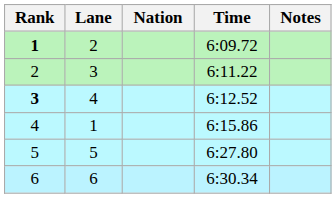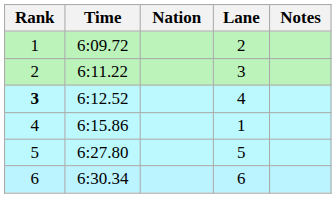columns swapped: (93, 17) <-> (232, 17)
(35, 44) bold -> (35, 44) normal
